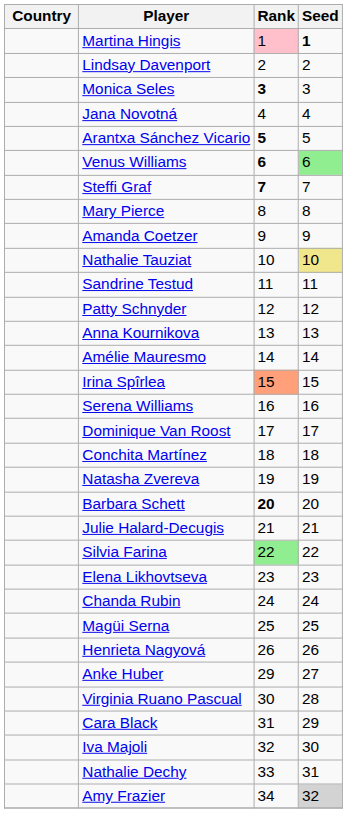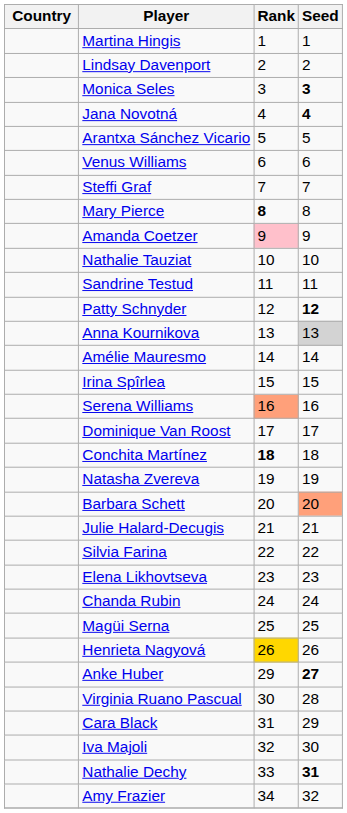(262, 41) pink background -> (262, 41) no background
(306, 41) bold -> (306, 41) normal
(262, 89) bold -> (262, 89) normal
(306, 89) normal -> (306, 89) bold
(306, 114) normal -> (306, 114) bold
(262, 138) bold -> (262, 138) normal
(262, 162) bold -> (262, 162) normal
(306, 162) lightgreen background -> (306, 162) no background
(262, 187) bold -> (262, 187) normal
(262, 211) normal -> (262, 211) bold
(262, 235) no background -> (262, 235) pink background
(311, 260) khaki background -> (311, 260) no background
(311, 308) normal -> (311, 308) bold
(311, 333) no background -> (311, 333) lightgrey background
(266, 382) lightsalmon background -> (266, 382) no background
(266, 406) no background -> (266, 406) lightsalmon background
(266, 455) normal -> (266, 455) bold
(266, 503) bold -> (266, 503) normal
(311, 503) no background -> (311, 503) lightsalmon background
(266, 552) lightgreen background -> (266, 552) no background
(266, 650) no background -> (266, 650) gold background
(311, 674) normal -> (311, 674) bold
(311, 771) normal -> (311, 771) bold
(311, 796) lightgrey background -> (311, 796) no background
